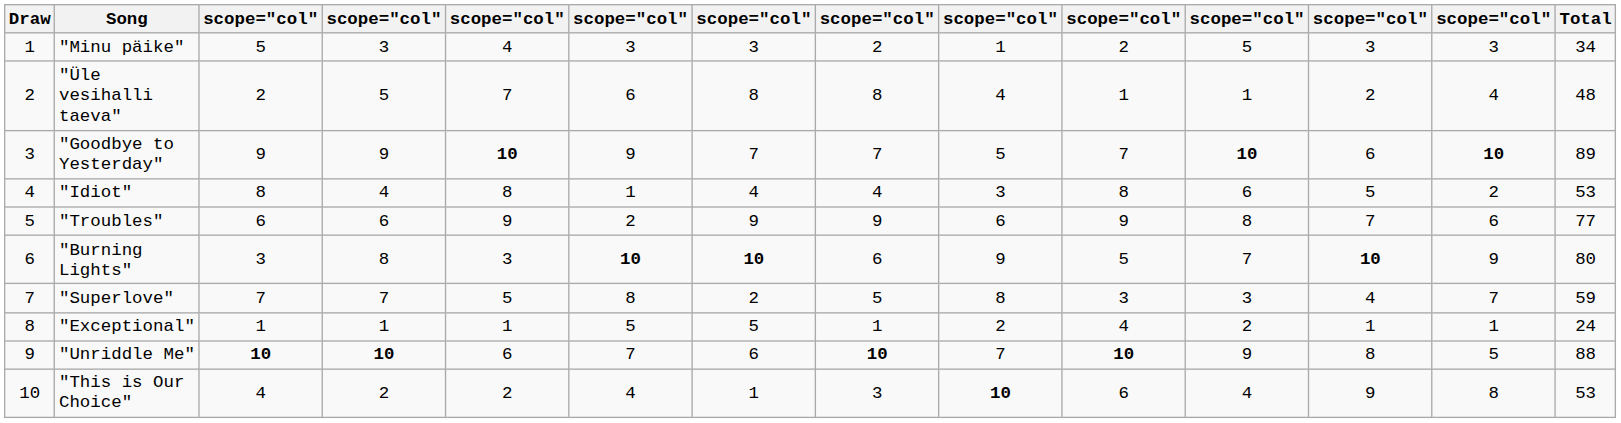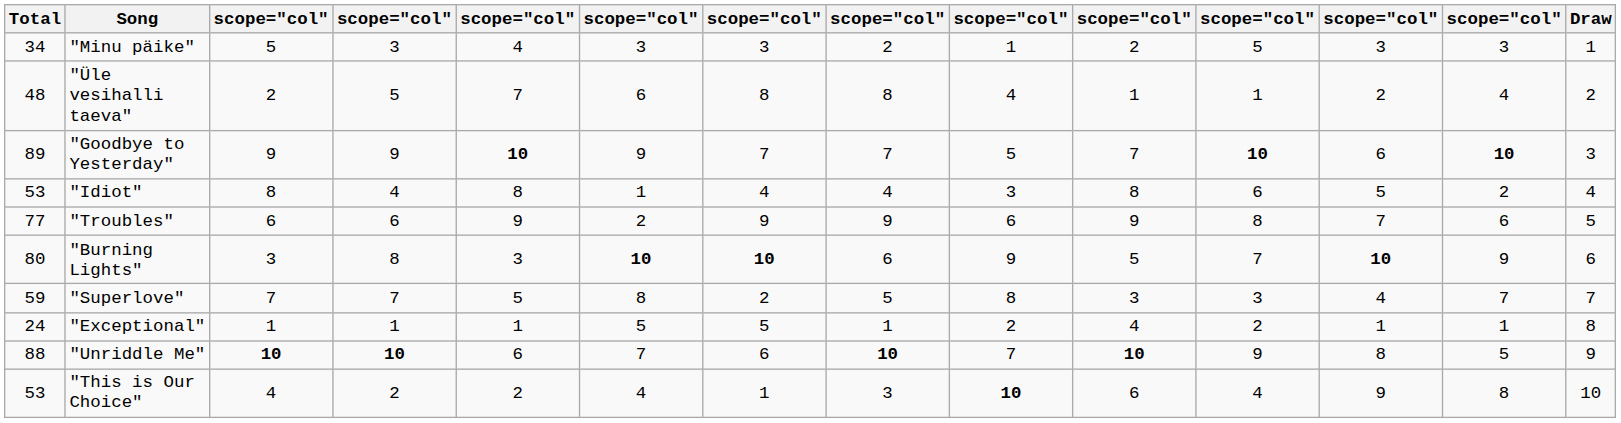columns swapped: (30, 19) <-> (1586, 19)
